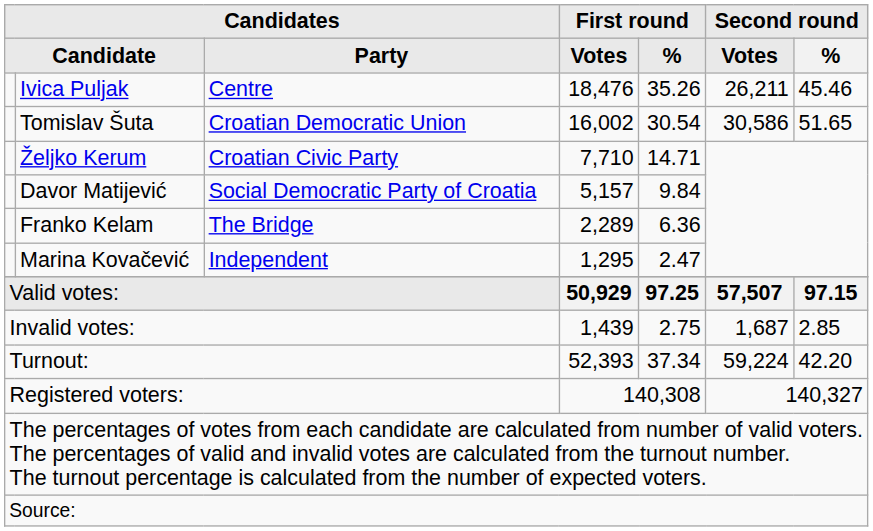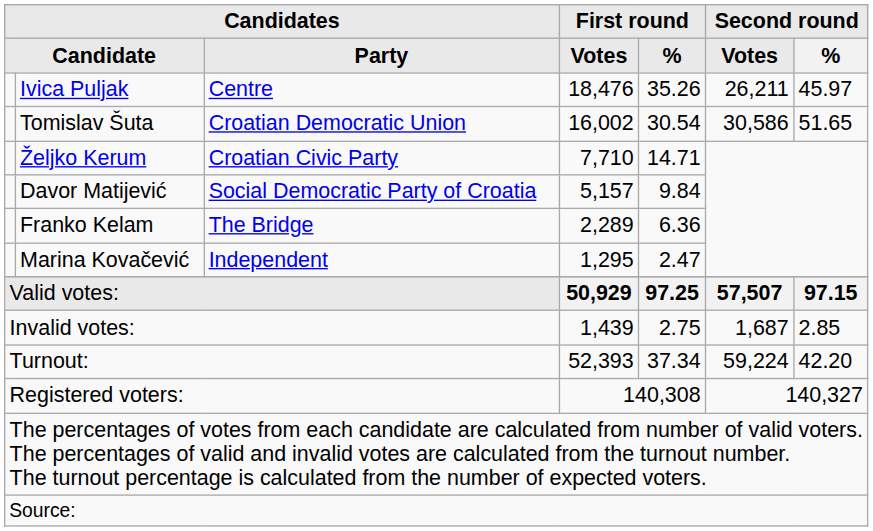(825, 89) 45.46 -> (825, 89) 45.97
